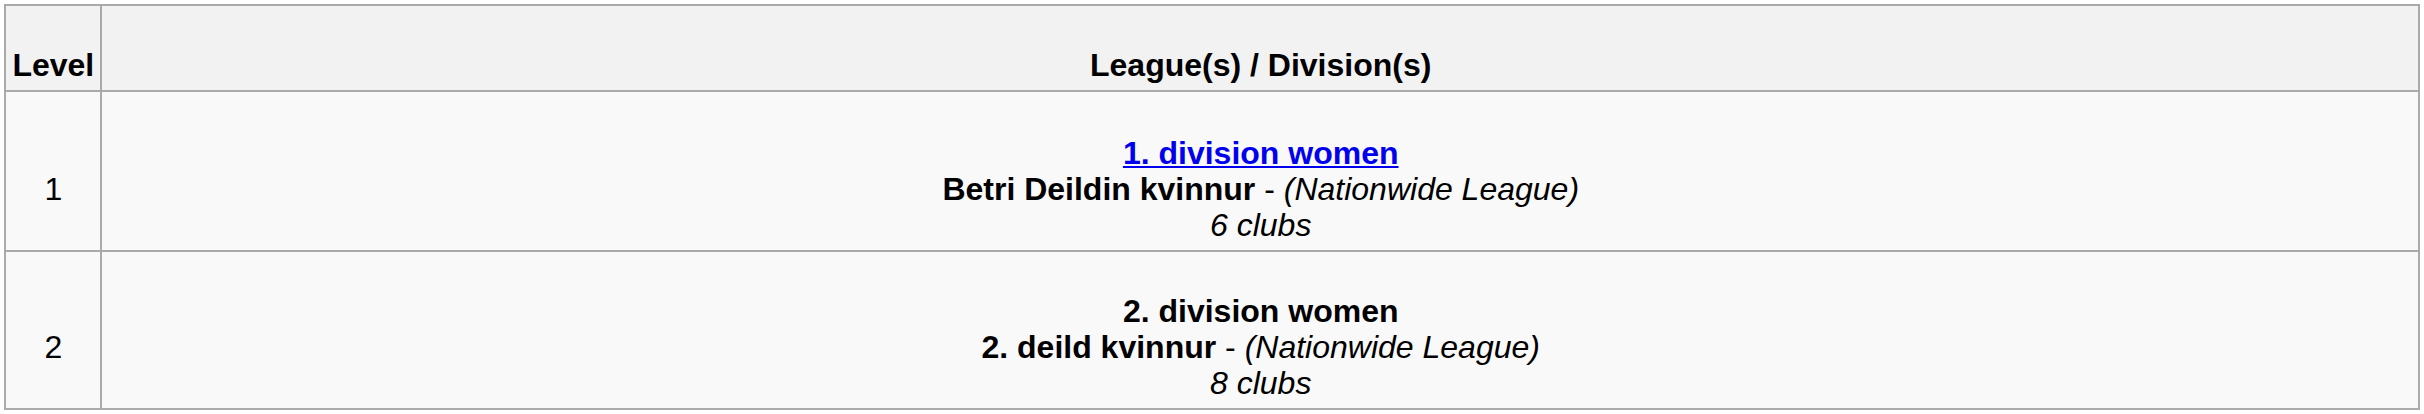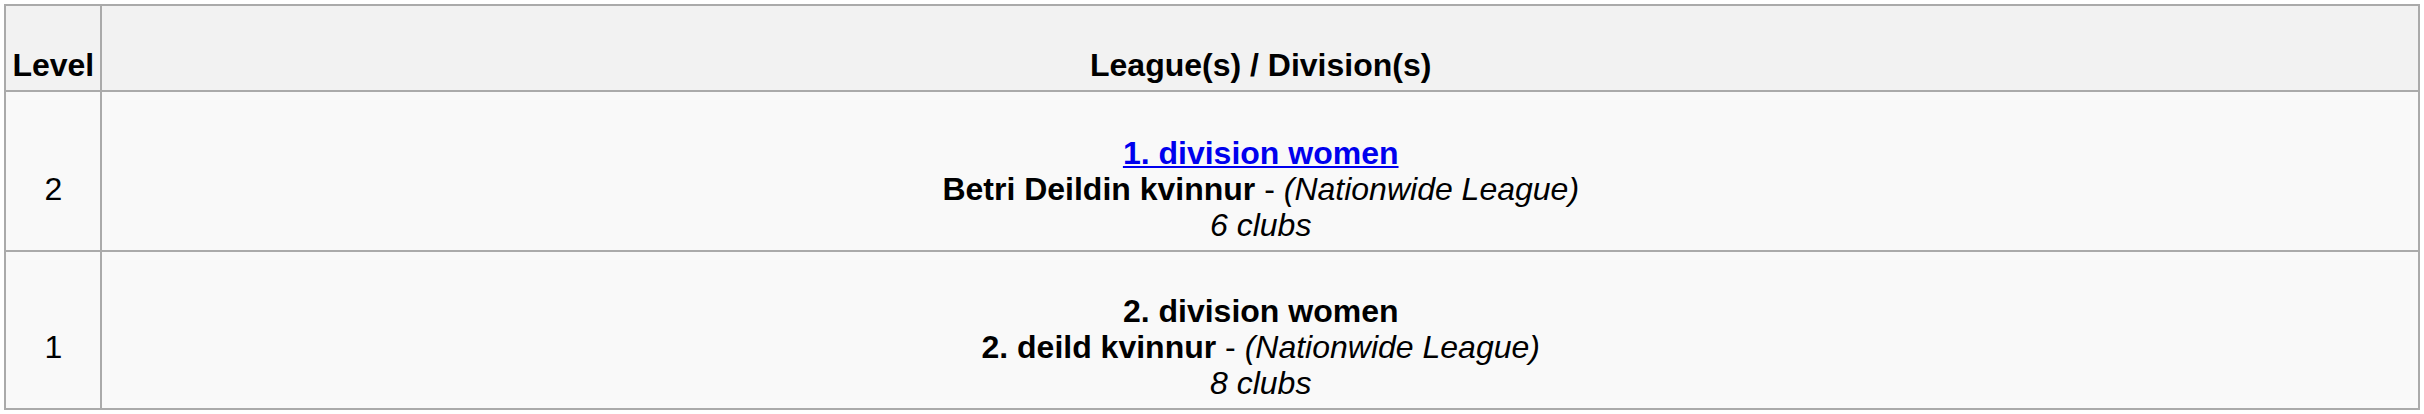(53, 188) 1 -> (53, 188) 2
(53, 347) 2 -> (53, 347) 1
